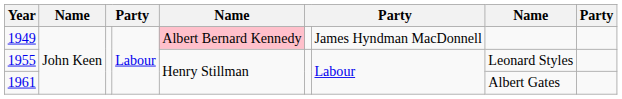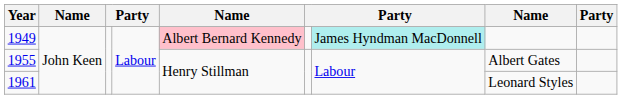(398, 37) no background -> (398, 37) paleturquoise background
(531, 60) Leonard Styles -> (524, 60) Albert Gates
(524, 82) Albert Gates -> (531, 82) Leonard Styles
